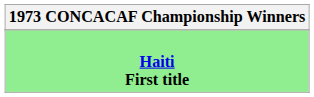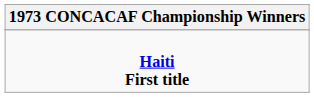(157, 70) lightgreen background -> (157, 70) no background
